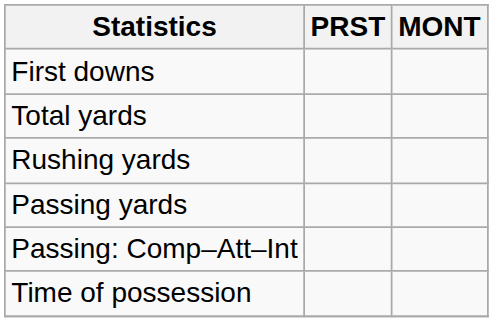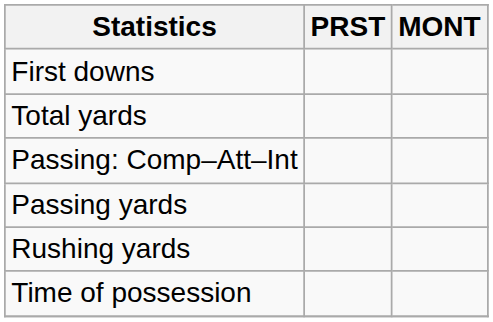rows swapped: (101, 159) <-> (155, 248)
